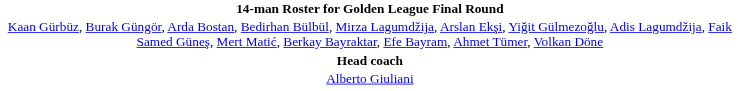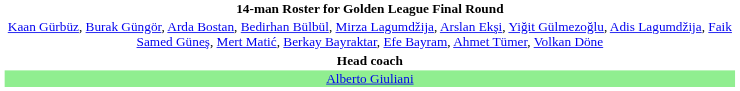(370, 78) no background -> (370, 78) lightgreen background
